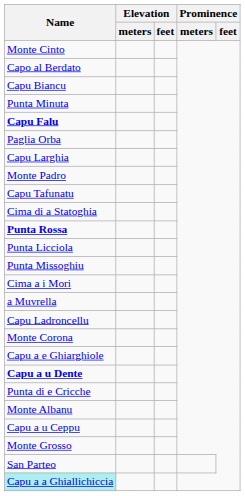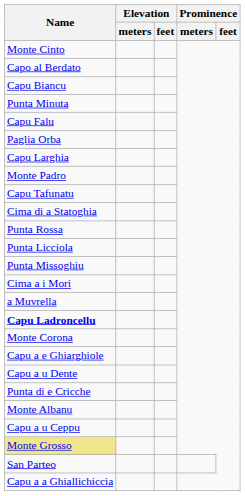(33, 121) bold -> (30, 121) normal
(37, 229) bold -> (35, 229) normal
(48, 319) normal -> (51, 319) bold
(45, 373) bold -> (42, 373) normal
(39, 445) no background -> (39, 445) khaki background
(60, 481) paleturquoise background -> (60, 481) no background
